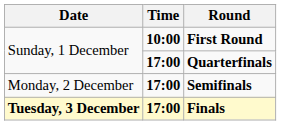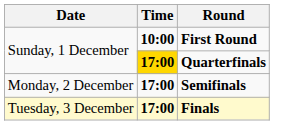(163, 62) no background -> (157, 62) gold background
(74, 108) bold -> (71, 108) normal
